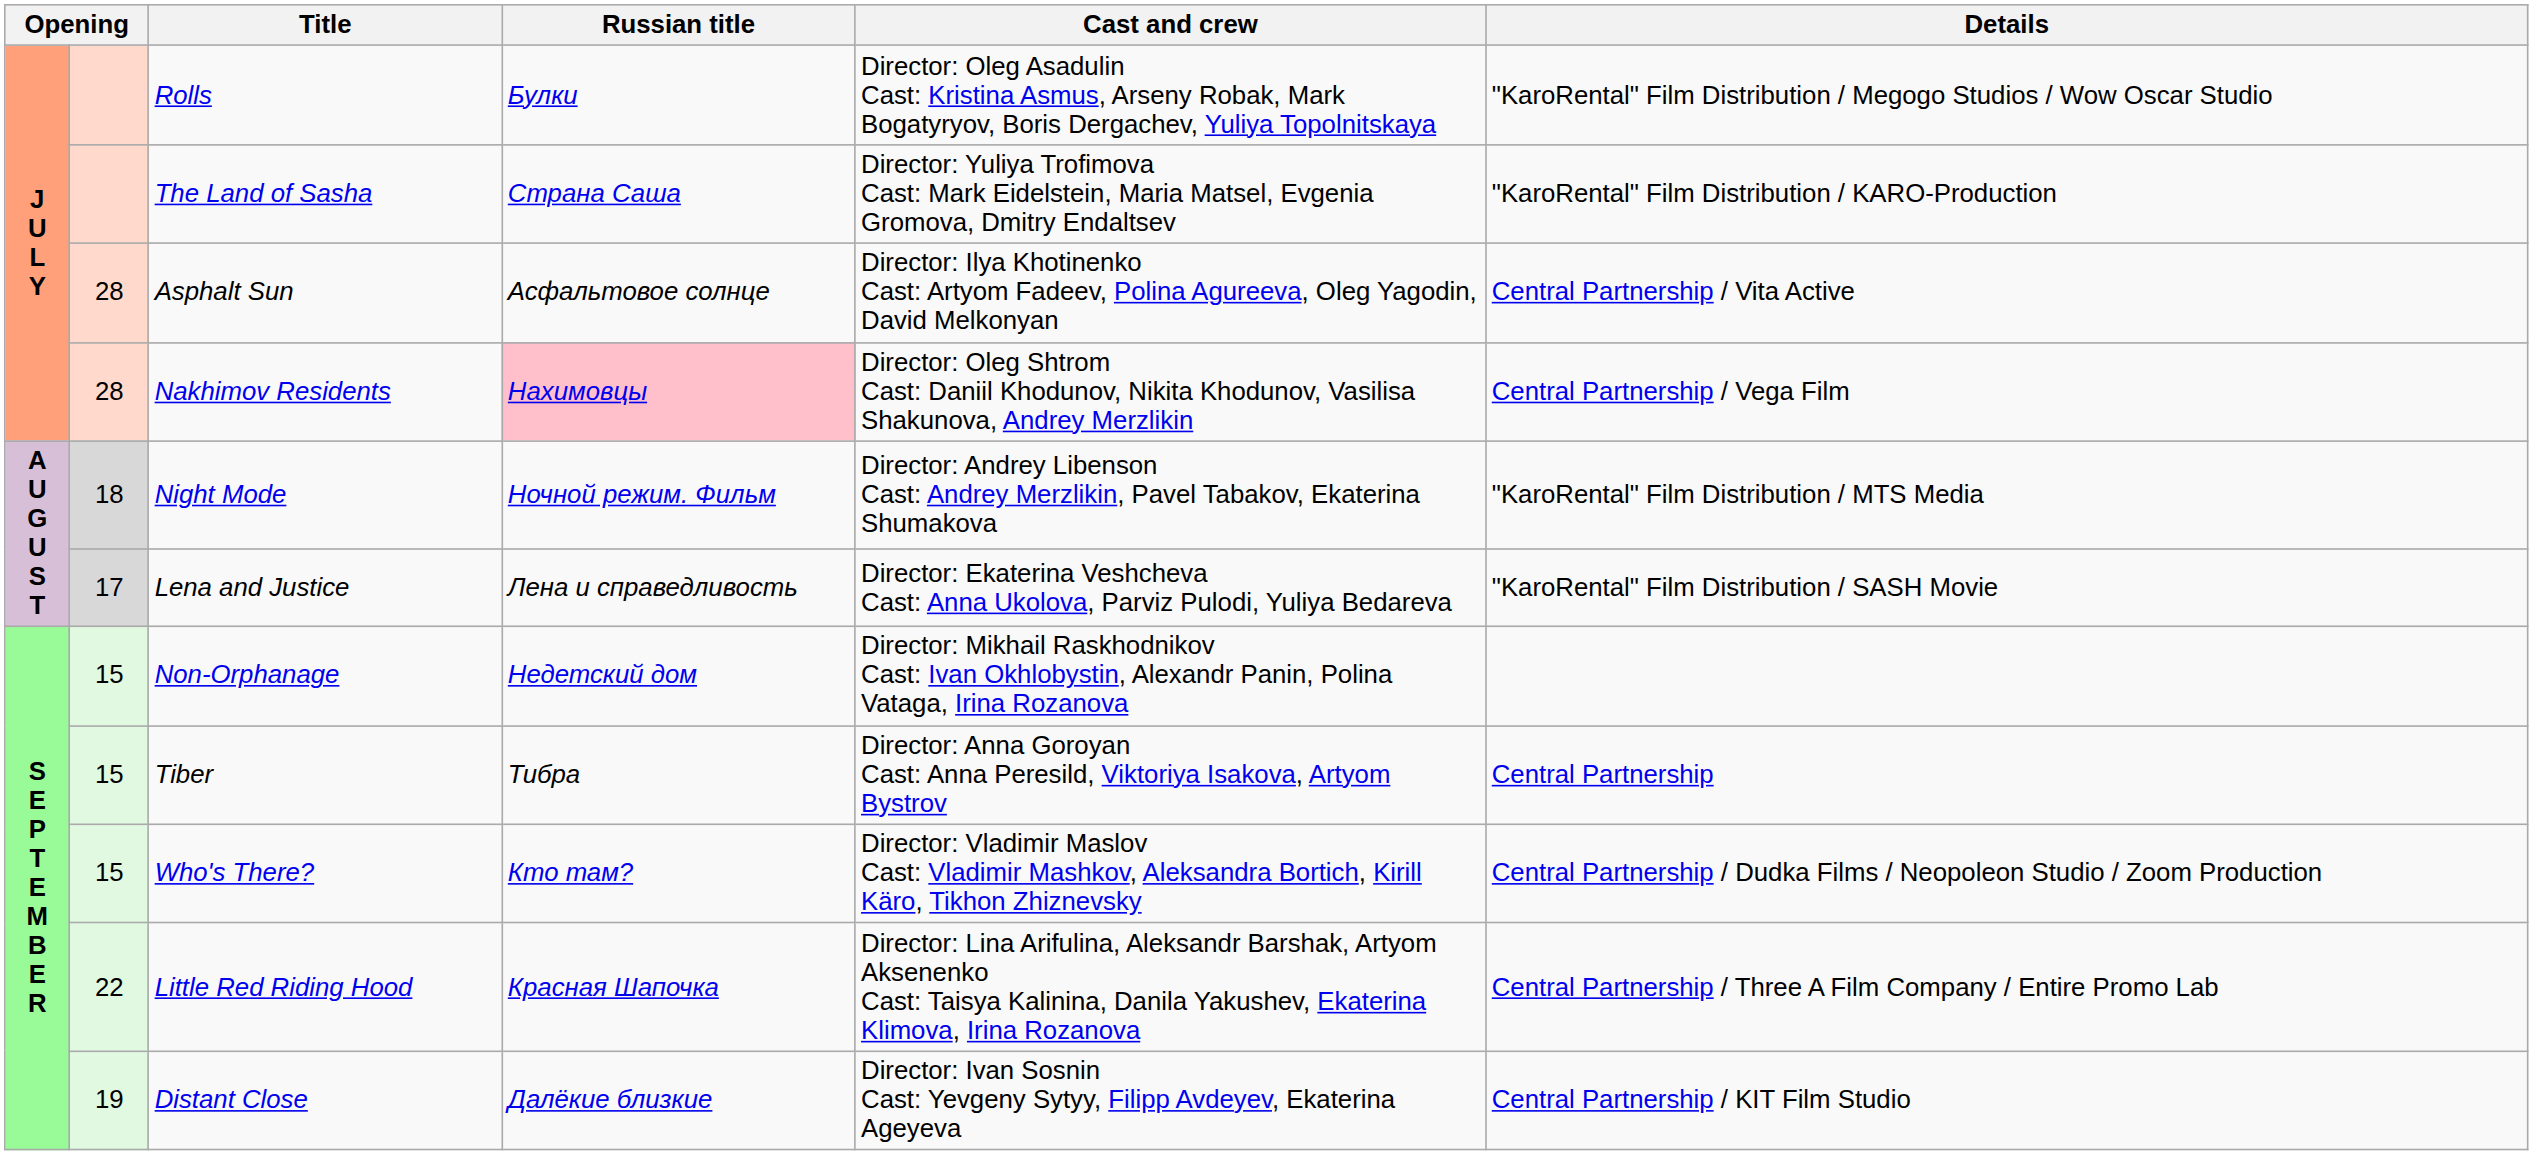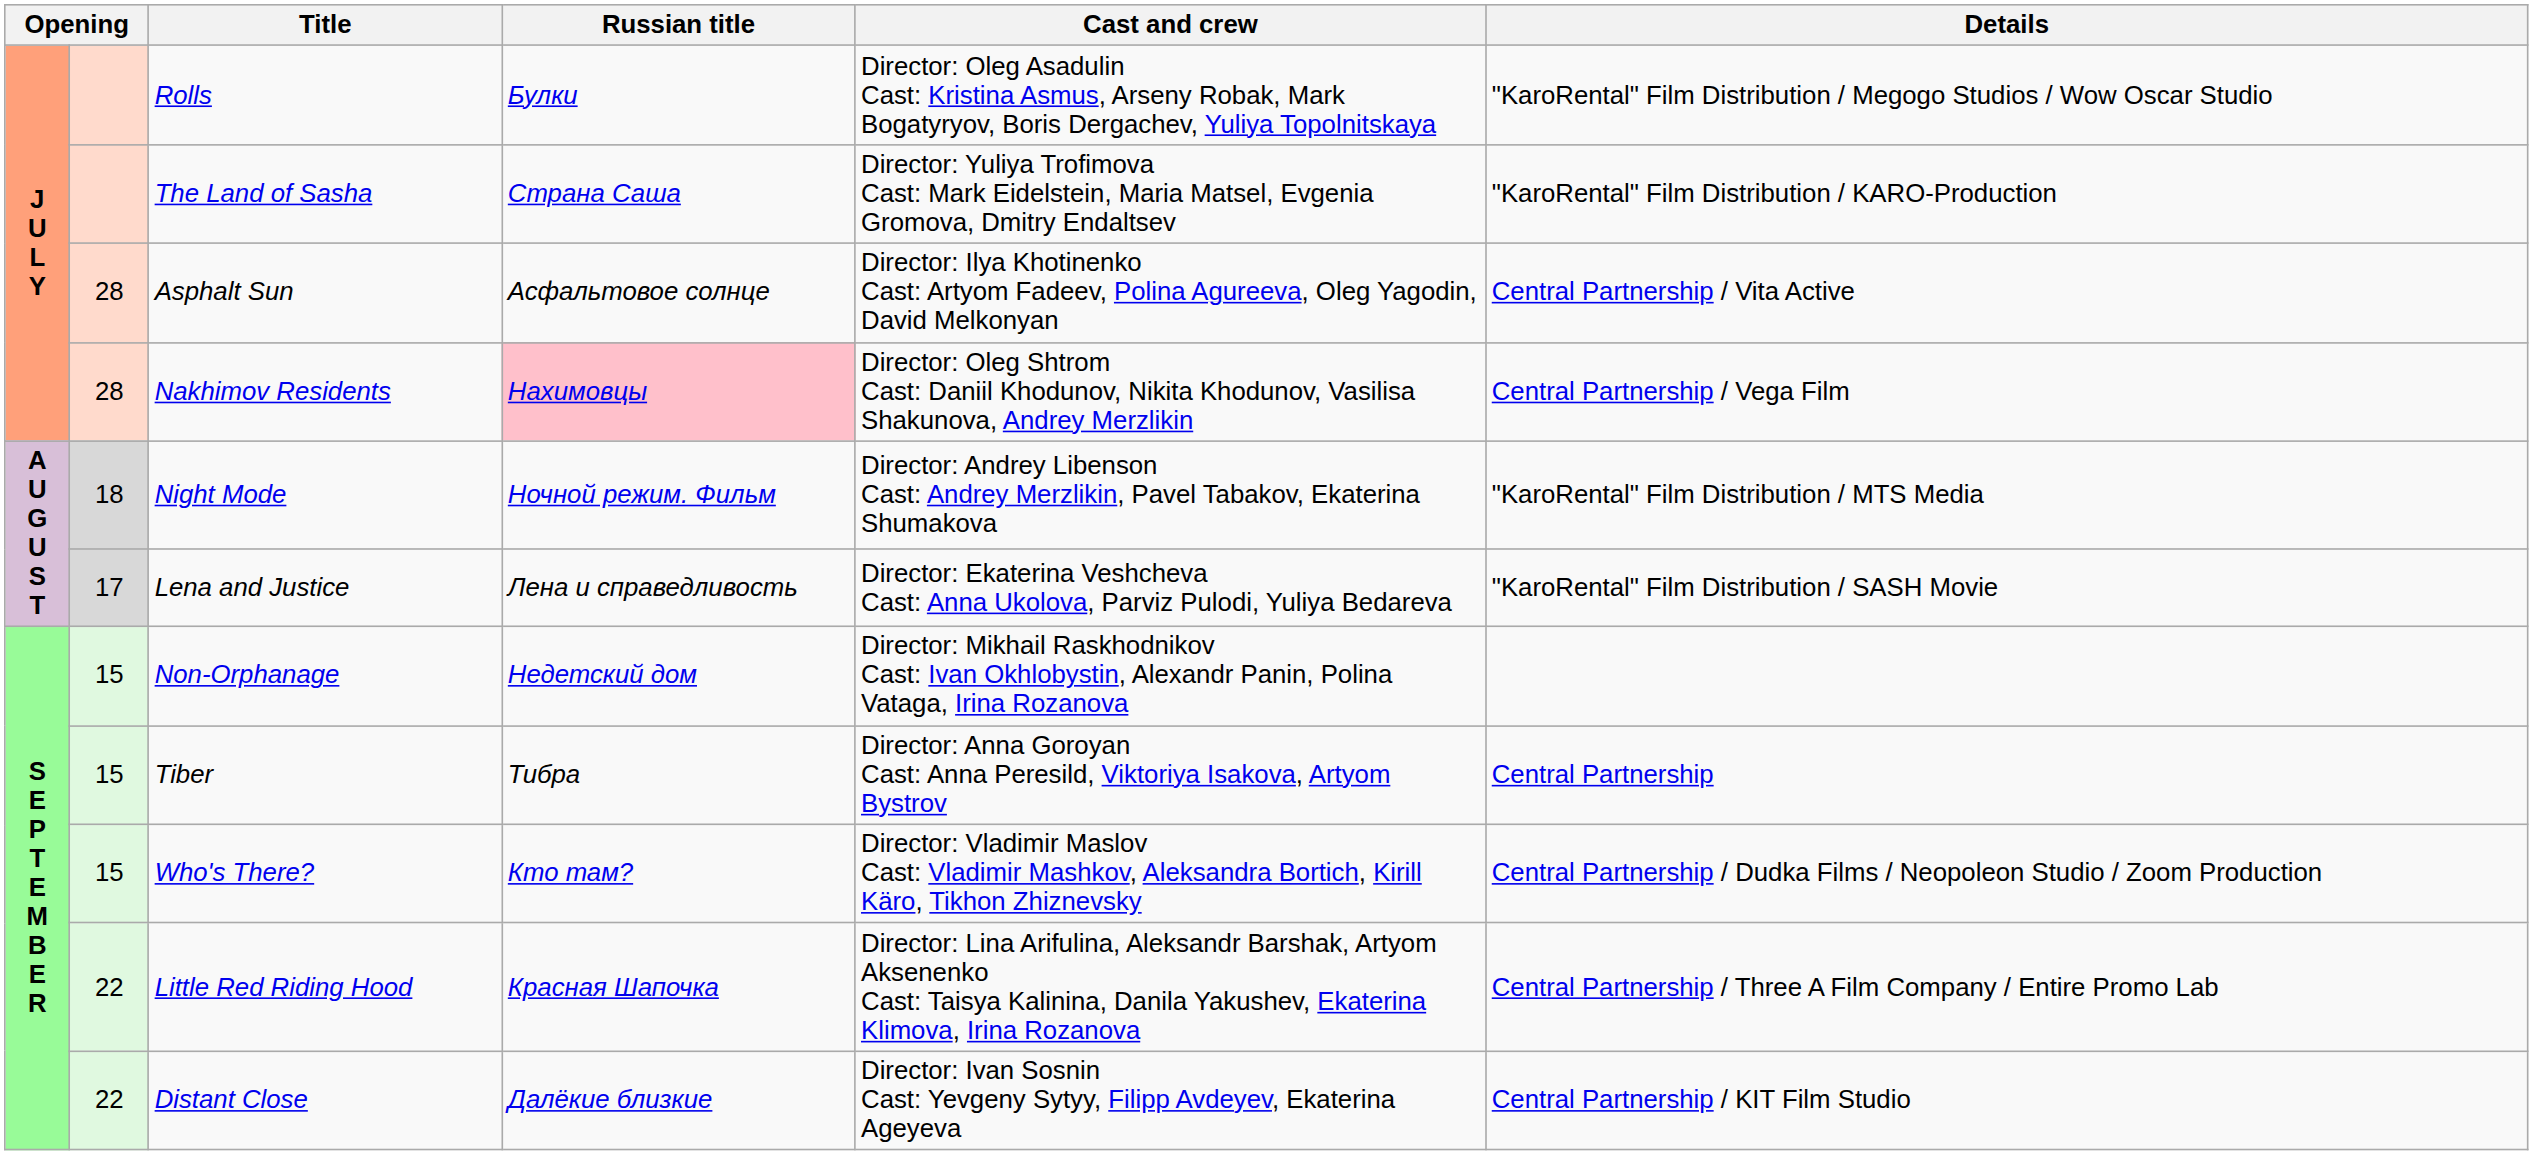(109, 1100) 19 -> (109, 1100) 22
